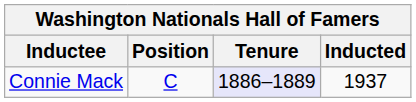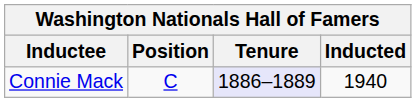(365, 81) 1937 -> (365, 81) 1940
